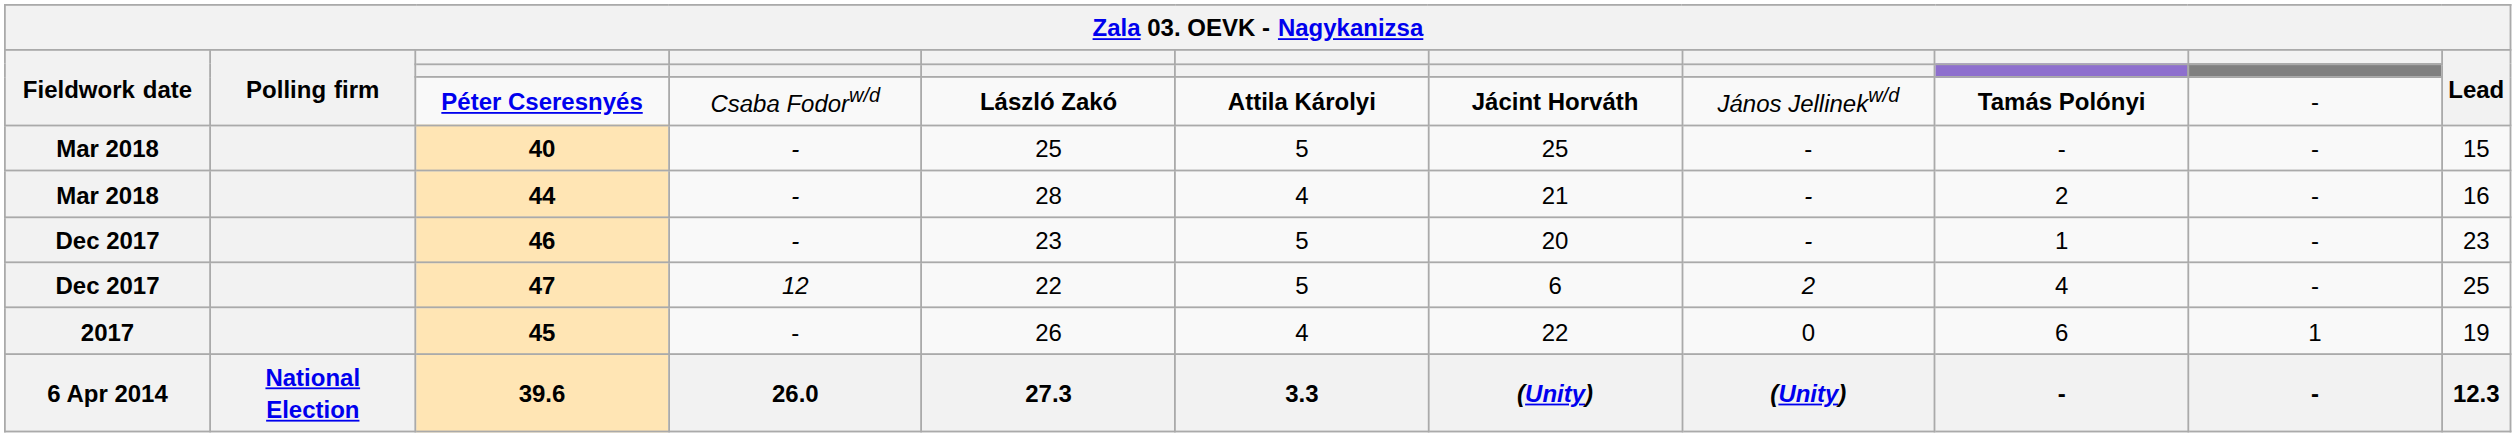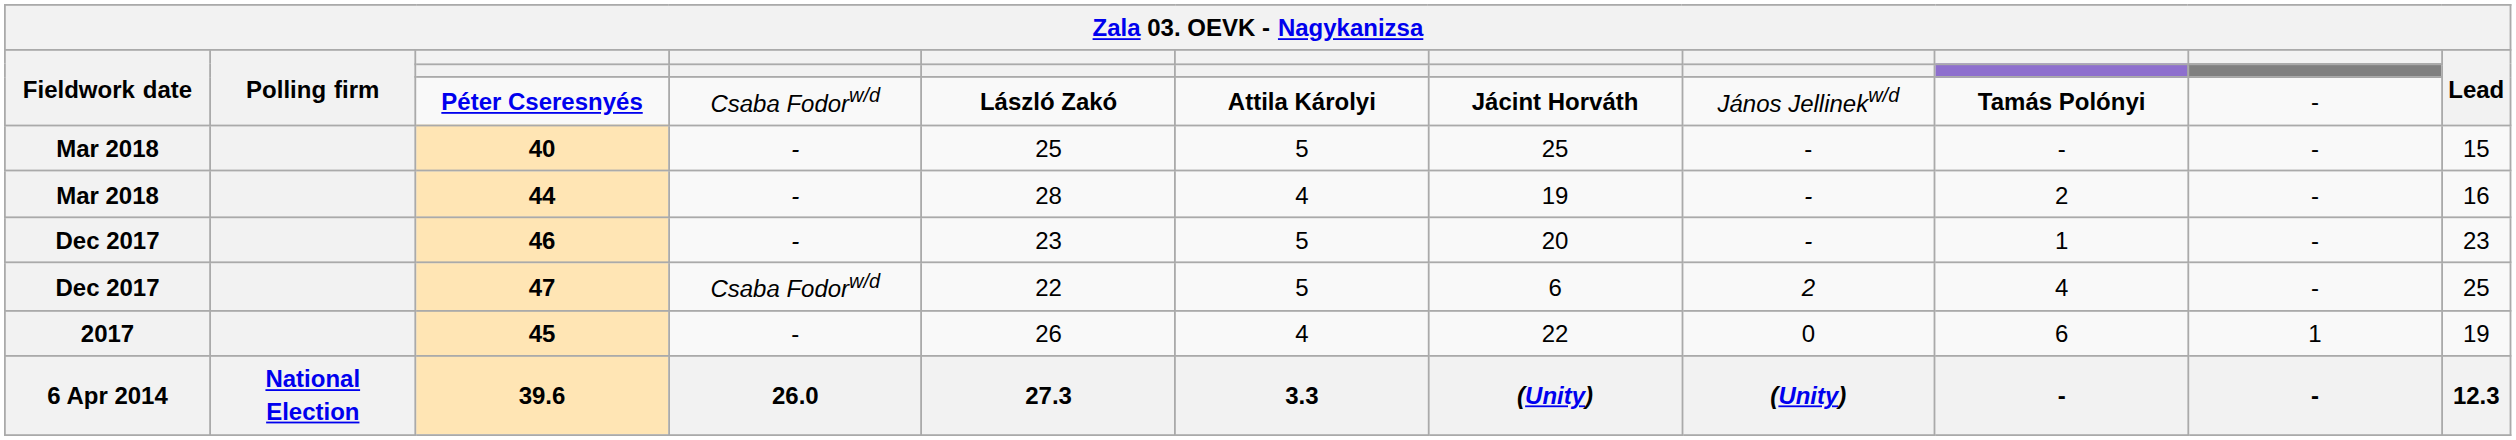(1555, 195) 21 -> (1555, 195) 19
(795, 286) 12 -> (795, 286) Csaba Fodorw/d
